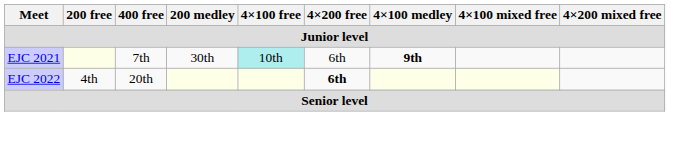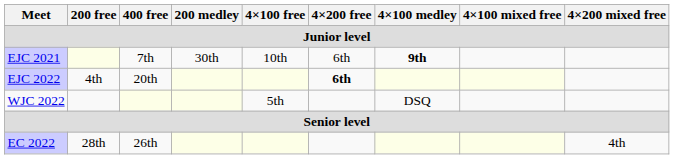(271, 57) paleturquoise background -> (275, 57) no background
+ row: (36, 100)
+ row: (31, 143)
